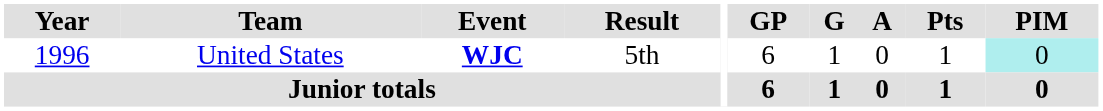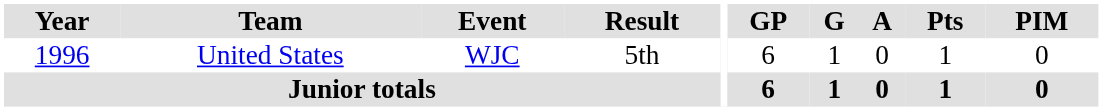(492, 54) bold -> (492, 54) normal
(1042, 54) paleturquoise background -> (1042, 54) no background
